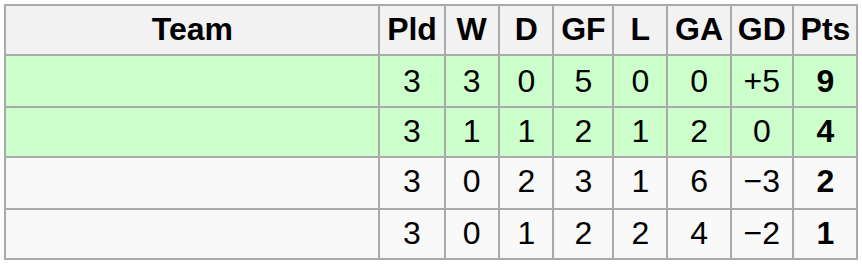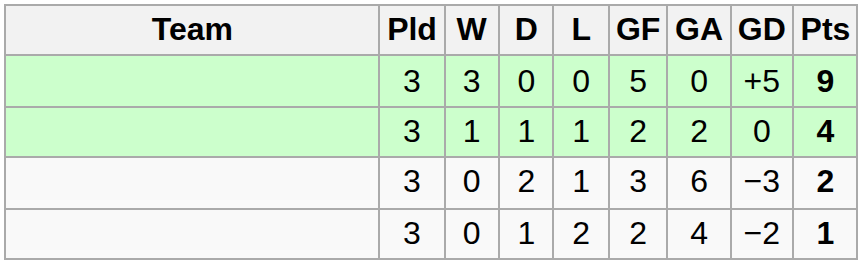columns swapped: (640, 29) <-> (583, 29)
